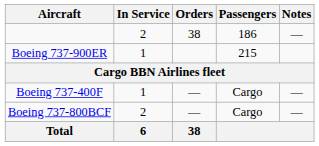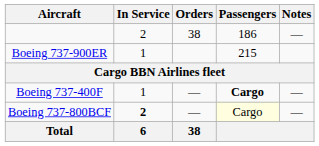(247, 92) normal -> (247, 92) bold
(143, 111) normal -> (143, 111) bold
(247, 111) no background -> (247, 111) lightyellow background
